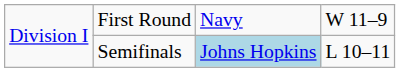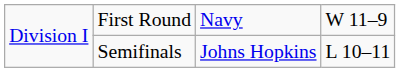(258, 51) lightblue background -> (258, 51) no background
